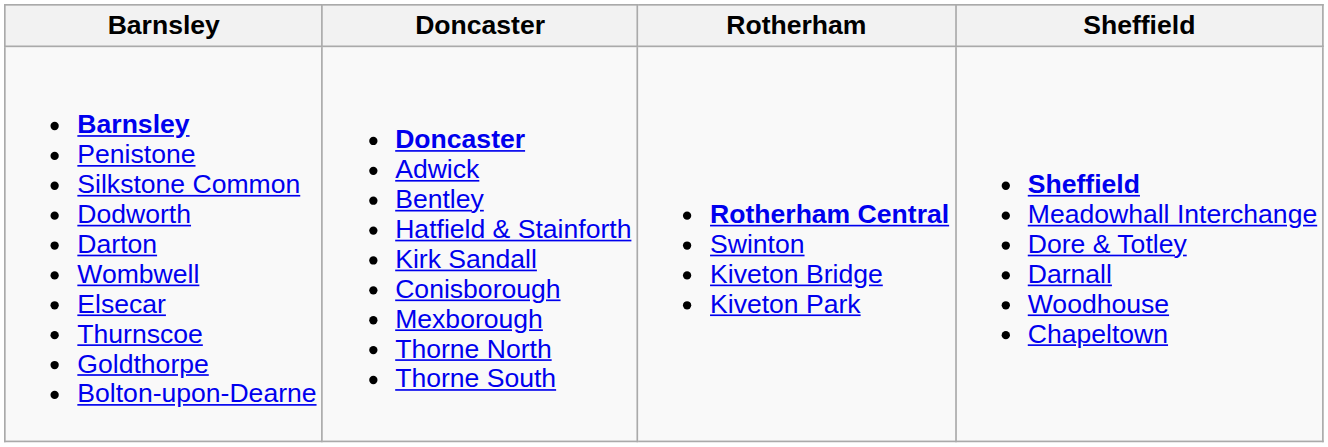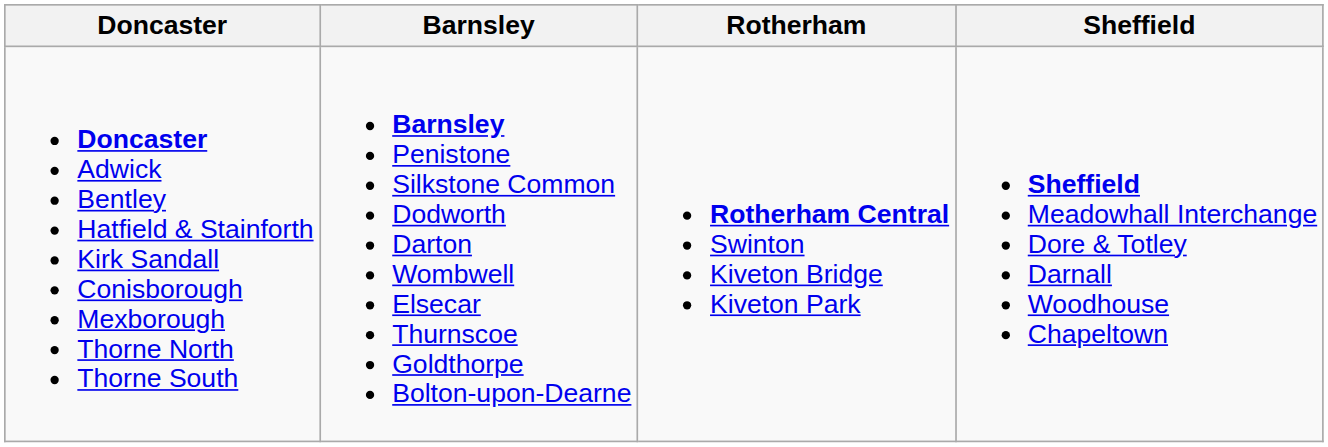columns swapped: (164, 25) <-> (480, 25)
